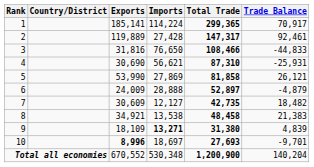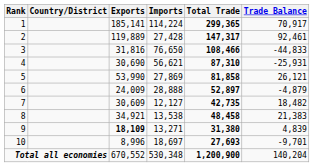(130, 129) normal -> (130, 129) bold
(168, 129) bold -> (168, 129) normal
(133, 142) bold -> (133, 142) normal
